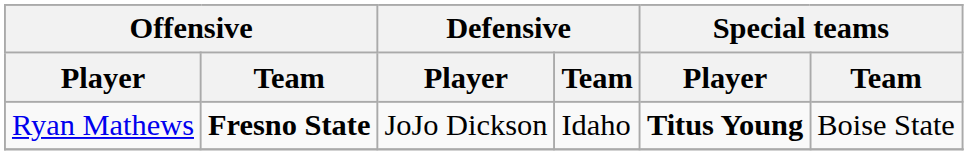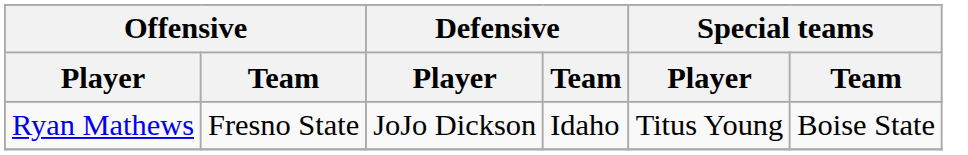(289, 125) bold -> (284, 125) normal
(725, 125) bold -> (709, 125) normal
